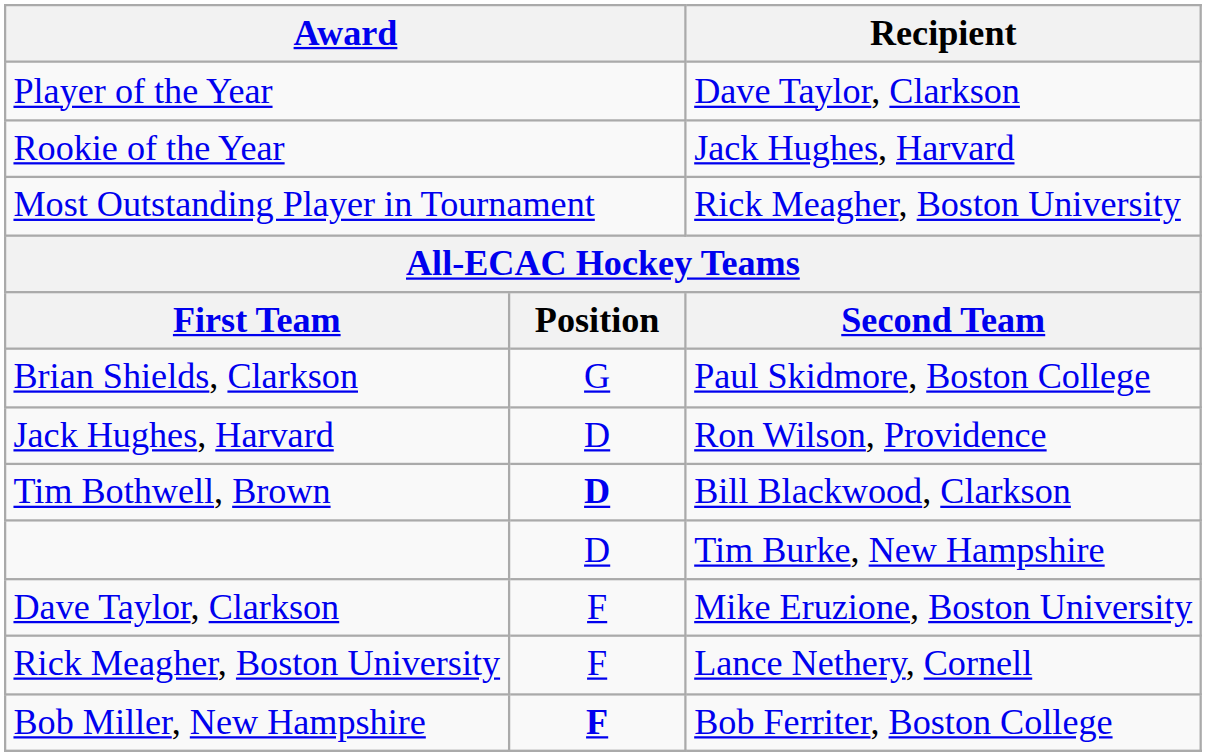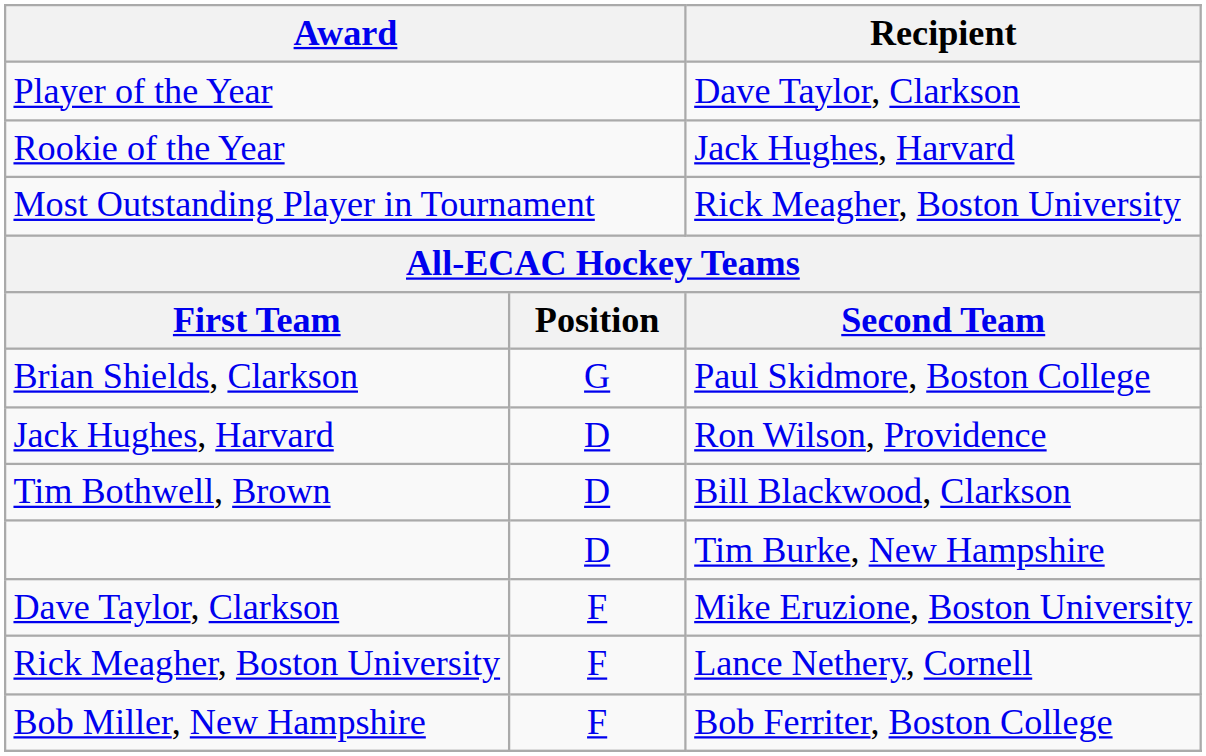(597, 491) bold -> (597, 491) normal
(597, 721) bold -> (597, 721) normal
